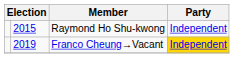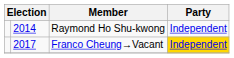(25, 28) 2015 -> (25, 28) 2014
(25, 45) 2019 -> (25, 45) 2017
